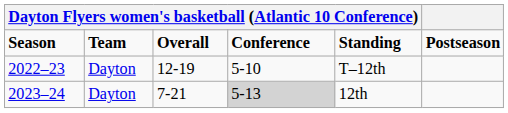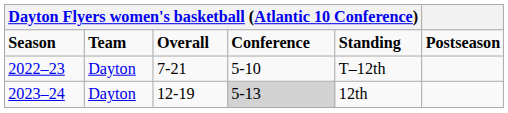(176, 68) 12-19 -> (172, 68) 7-21
(172, 94) 7-21 -> (176, 94) 12-19
